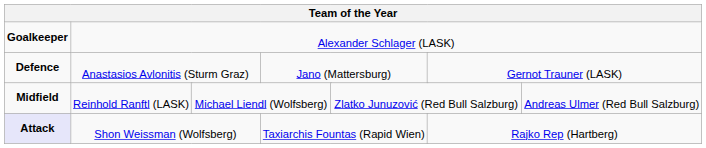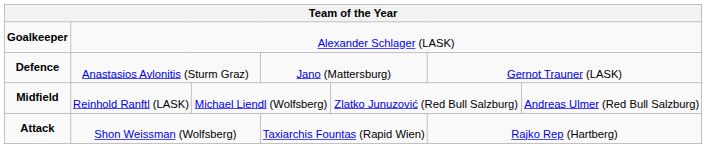(37, 128) lavender background -> (37, 128) no background
